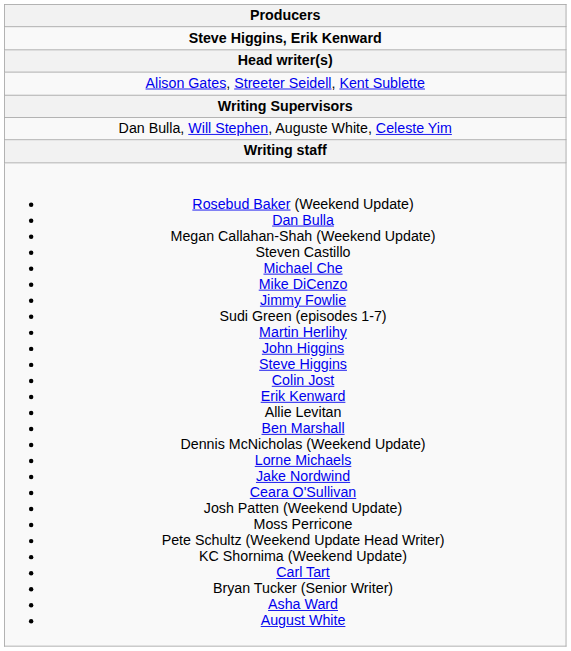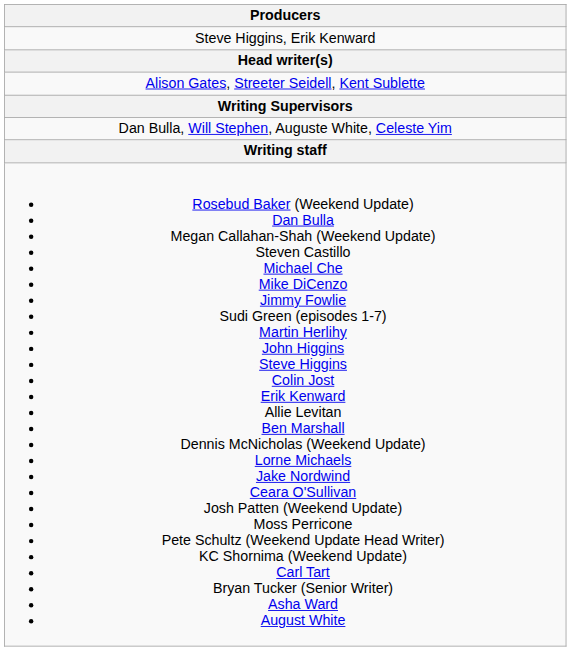(285, 38) bold -> (285, 38) normal
